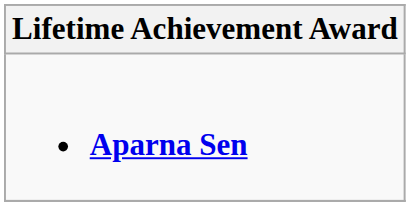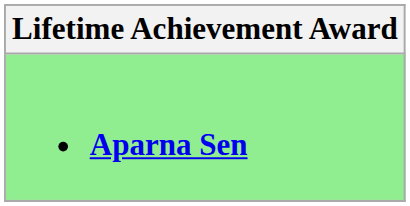(205, 145) no background -> (205, 145) lightgreen background
